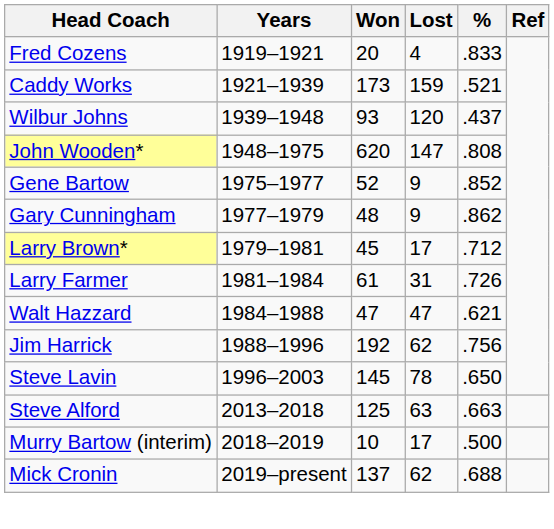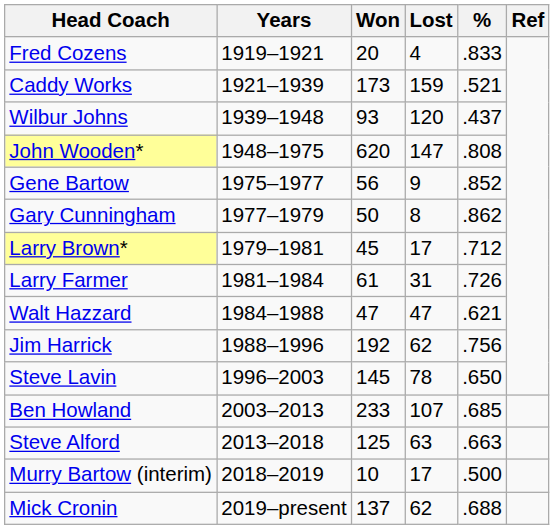(367, 183) 52 -> (367, 183) 56
(367, 215) 48 -> (367, 215) 50
(415, 215) 9 -> (415, 215) 8
+ row: (70, 410)
